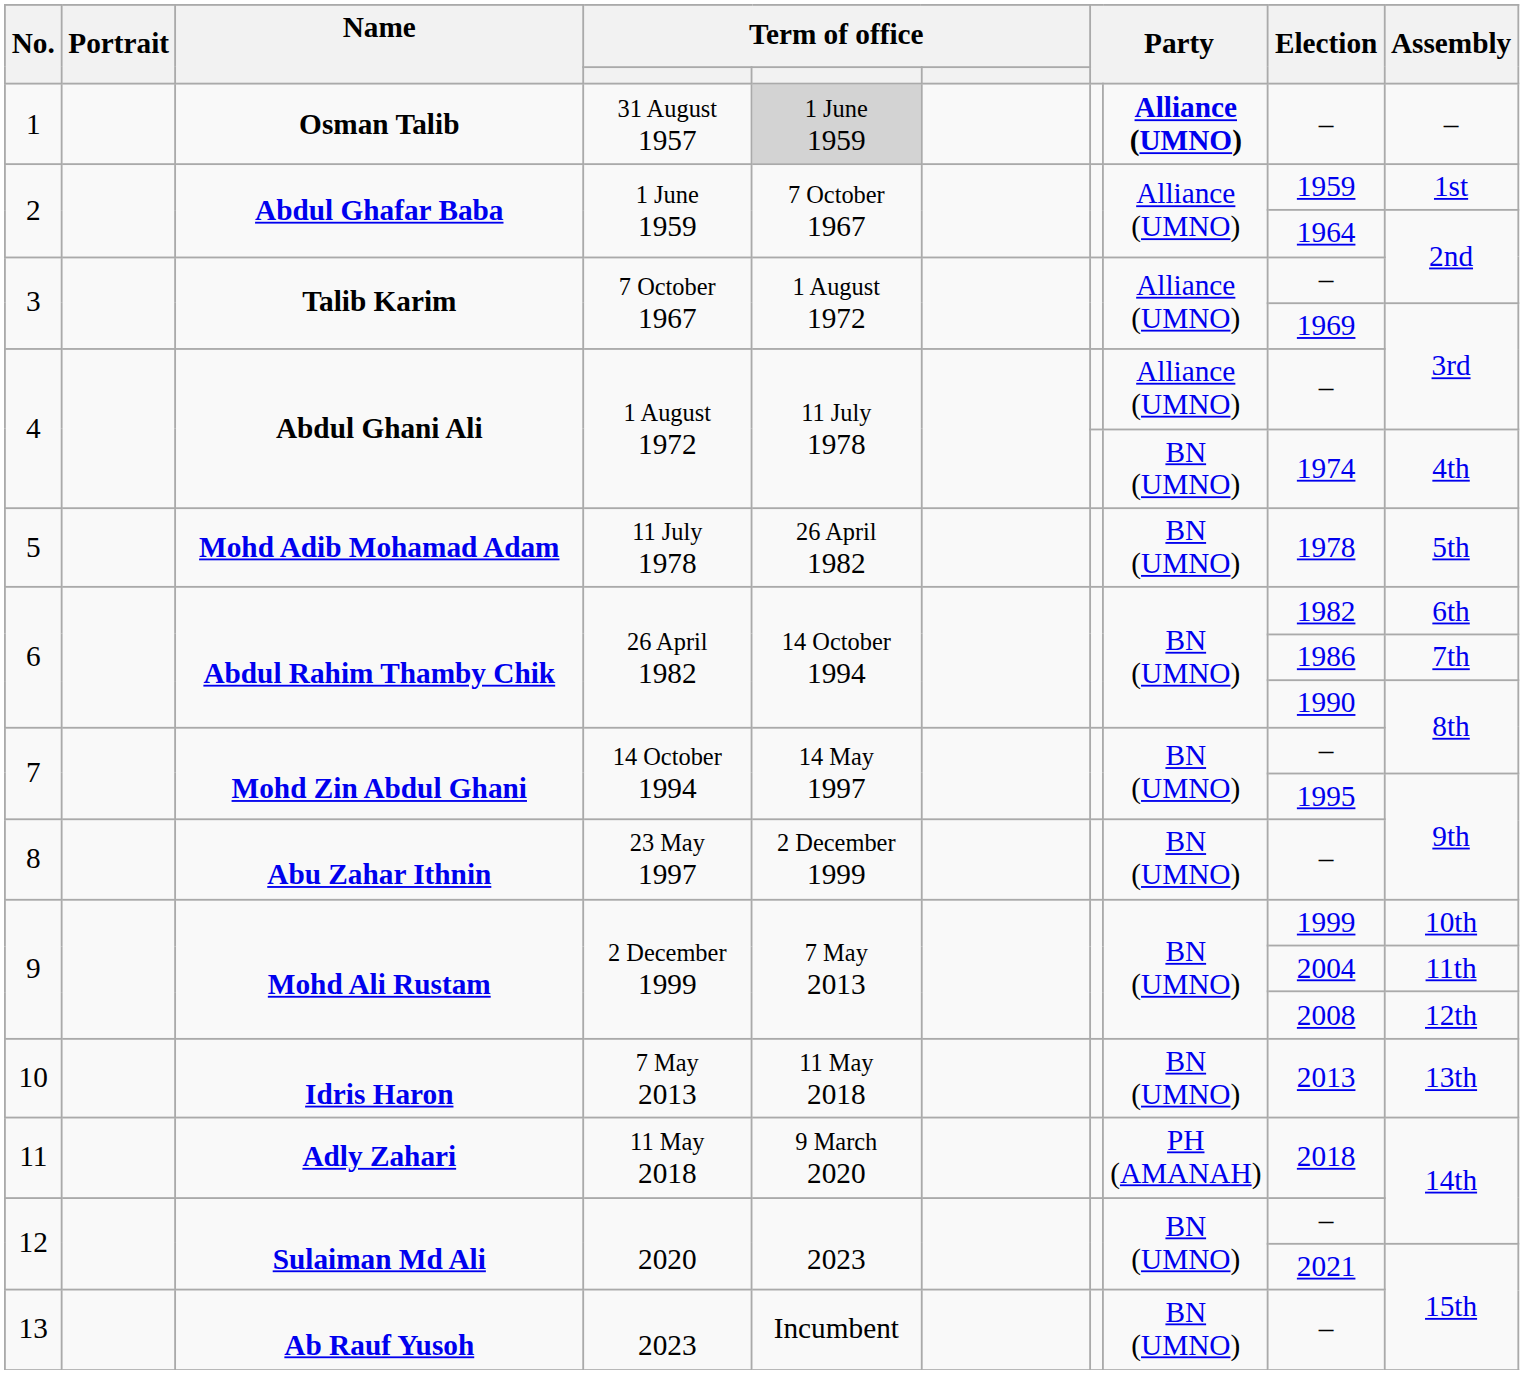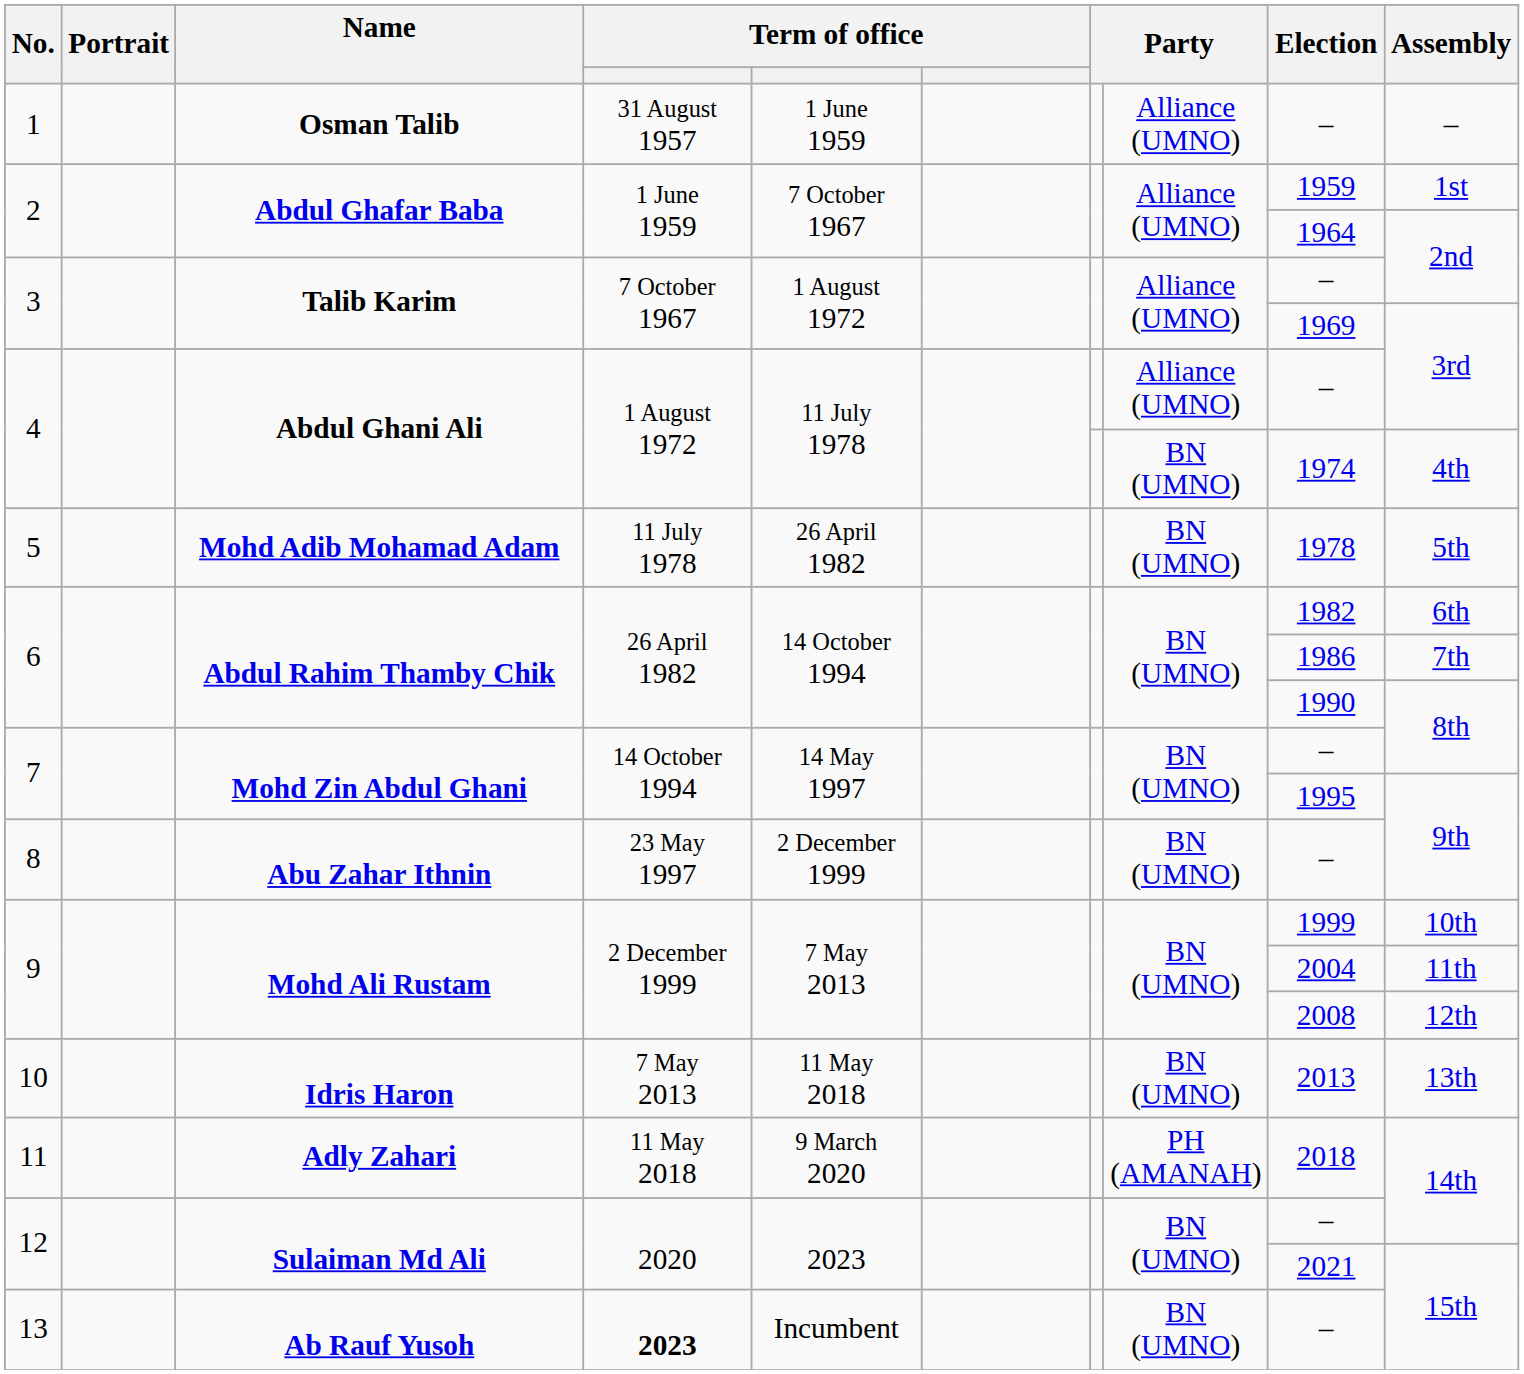(836, 125) lightgrey background -> (836, 125) no background
(1186, 123) bold -> (1186, 123) normal
(667, 1345) normal -> (667, 1345) bold
